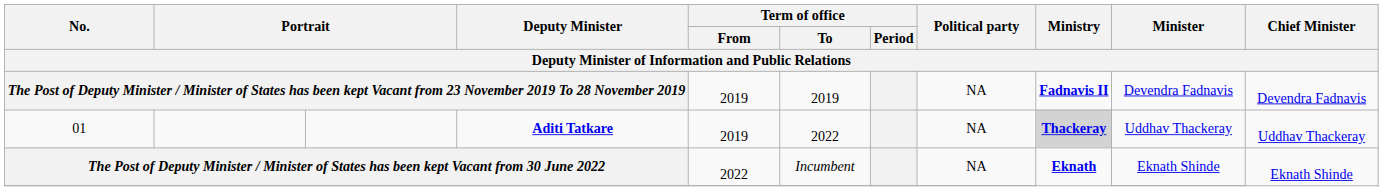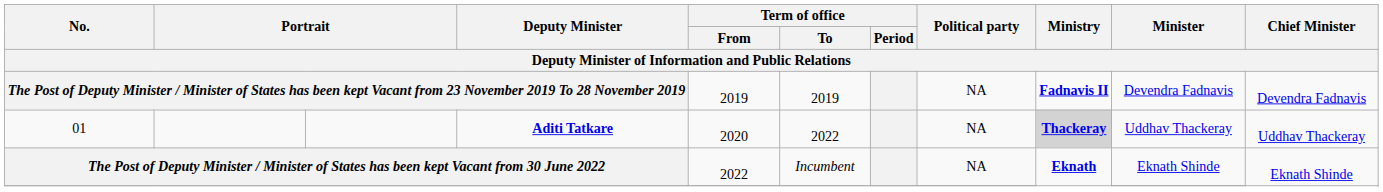(734, 136) 2019 -> (734, 136) 2020
